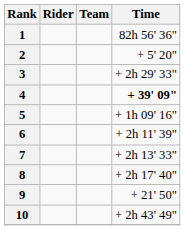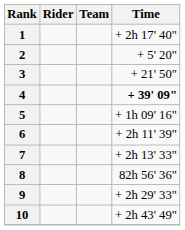(148, 34) 82h 56' 36" -> (146, 34) + 2h 17' 40"
(146, 74) + 2h 29' 33" -> (154, 74) + 21' 50"
(146, 174) + 2h 17' 40" -> (148, 174) 82h 56' 36"
(154, 194) + 21' 50" -> (146, 194) + 2h 29' 33"
